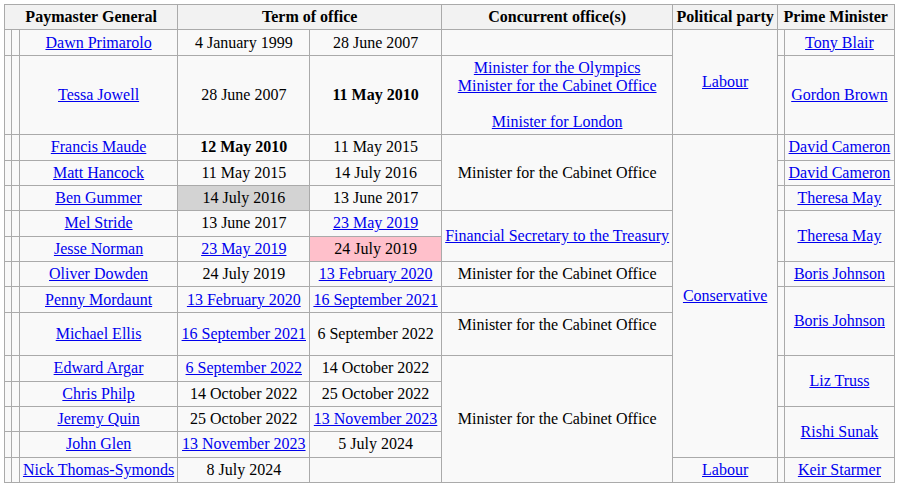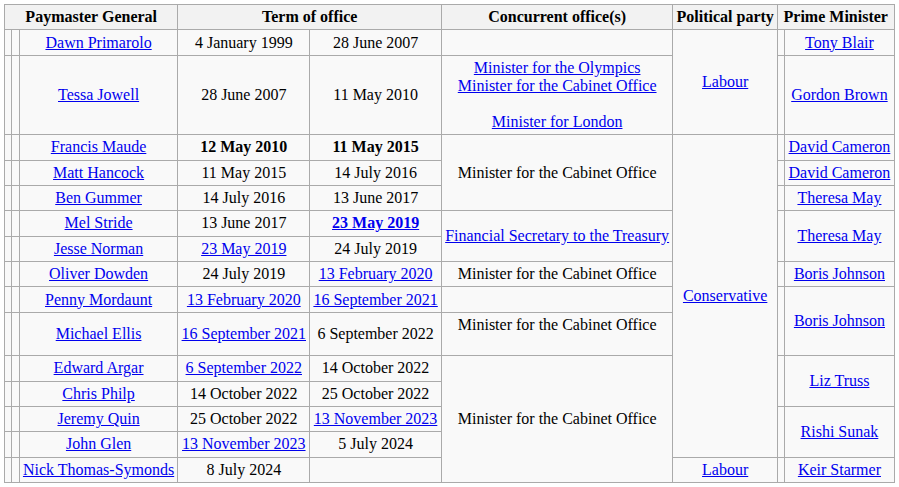(376, 94) bold -> (376, 94) normal
(376, 147) normal -> (376, 147) bold
(244, 198) lightgrey background -> (244, 198) no background
(376, 223) normal -> (376, 223) bold
(376, 248) pink background -> (376, 248) no background
